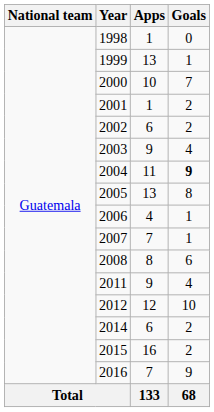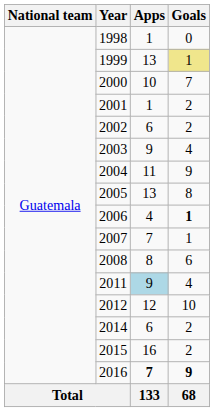(189, 60) no background -> (189, 60) khaki background
(189, 171) bold -> (189, 171) normal
(189, 216) normal -> (189, 216) bold
(149, 283) no background -> (149, 283) lightblue background
(149, 372) normal -> (149, 372) bold
(189, 372) normal -> (189, 372) bold
